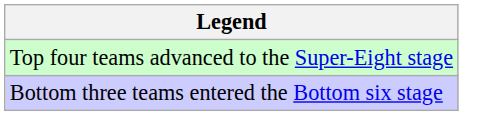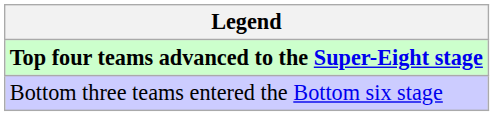(231, 57) normal -> (246, 57) bold
